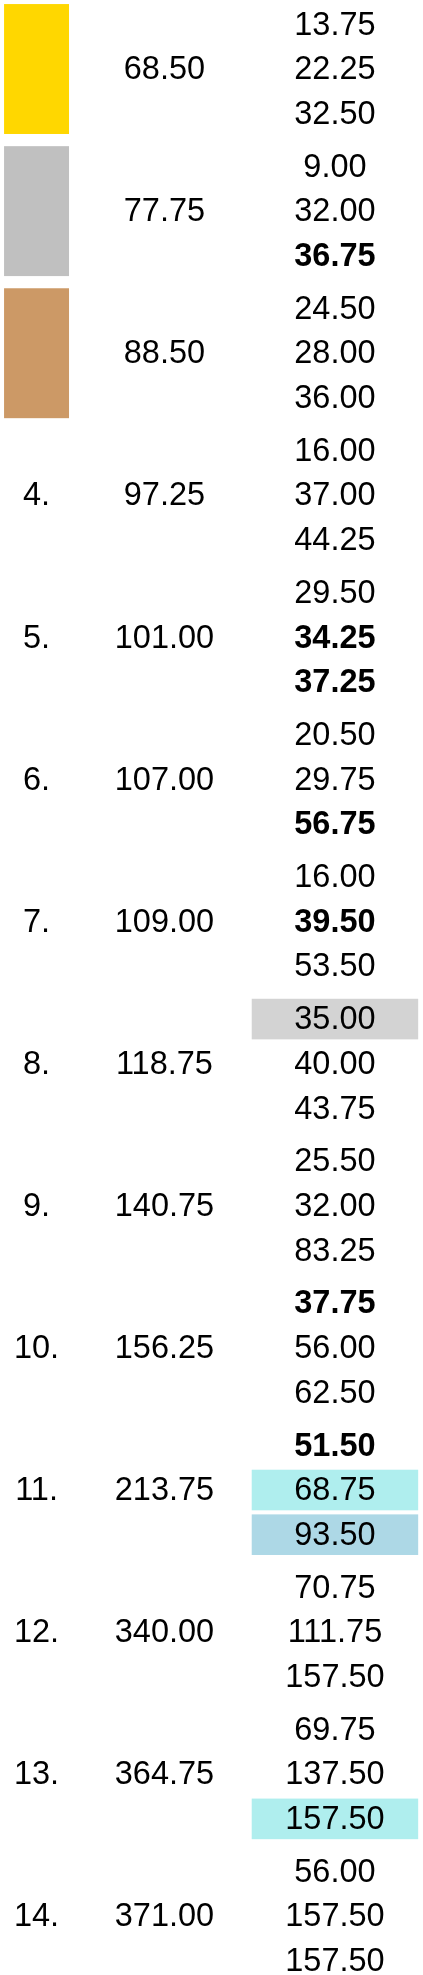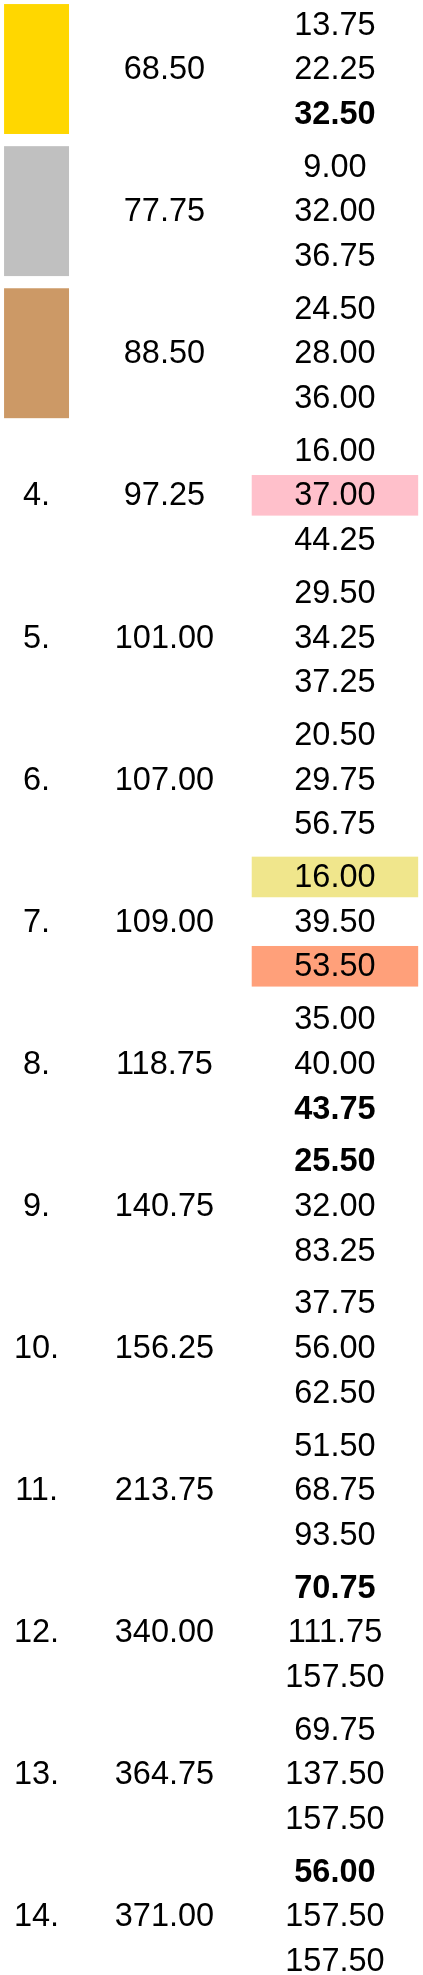(335, 113) normal -> (335, 113) bold
(335, 255) bold -> (335, 255) normal
(335, 494) no background -> (335, 494) pink background
(335, 636) bold -> (335, 636) normal
(335, 681) bold -> (335, 681) normal
(335, 823) bold -> (335, 823) normal
(335, 876) no background -> (335, 876) khaki background
(335, 921) bold -> (335, 921) normal
(335, 965) no background -> (335, 965) lightsalmon background
(335, 1018) lightgrey background -> (335, 1018) no background
(335, 1107) normal -> (335, 1107) bold
(335, 1160) normal -> (335, 1160) bold
(335, 1302) bold -> (335, 1302) normal
(335, 1444) bold -> (335, 1444) normal
(335, 1489) paleturquoise background -> (335, 1489) no background
(335, 1534) lightblue background -> (335, 1534) no background
(335, 1586) normal -> (335, 1586) bold
(335, 1818) paleturquoise background -> (335, 1818) no background
(335, 1871) normal -> (335, 1871) bold
